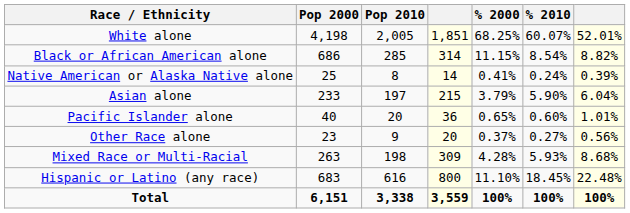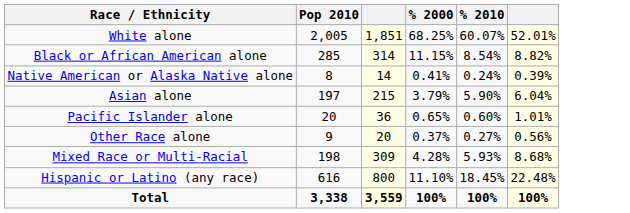- column: (329, 15)
